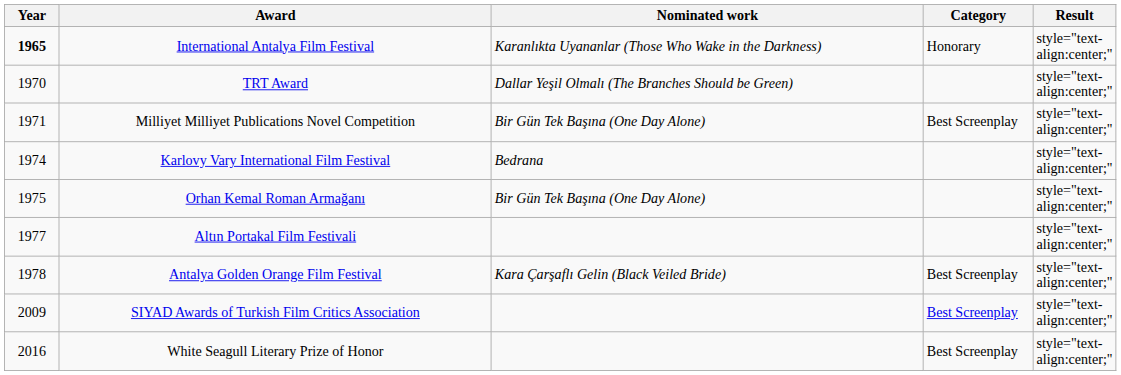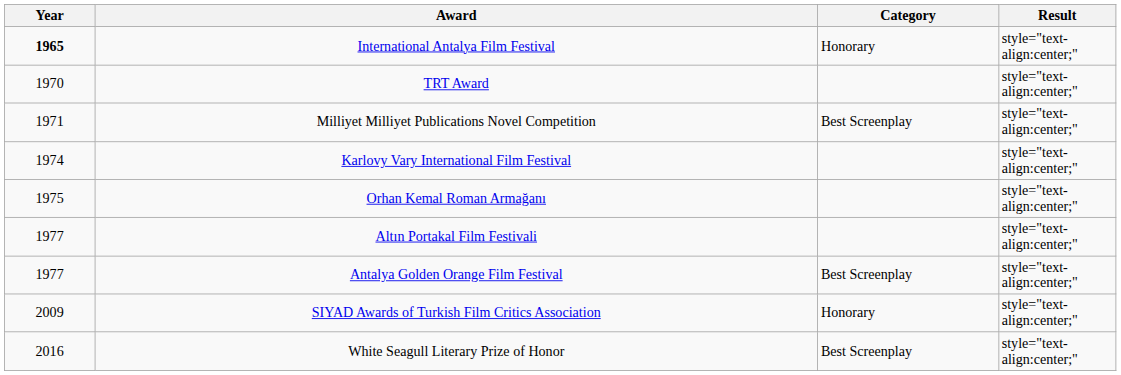- column: (707, 15)
(32, 274) 1978 -> (50, 274) 1977
(972, 313) Best Screenplay -> (848, 313) Honorary
